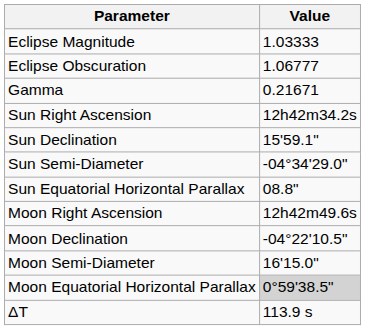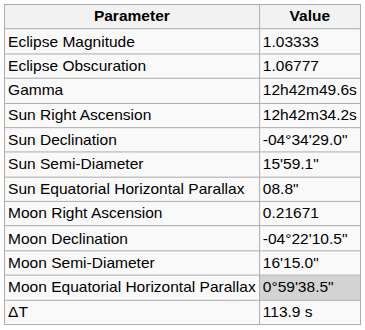(291, 90) 0.21671 -> (310, 90) 12h42m49.6s
(291, 139) 15'59.1" -> (305, 139) -04°34'29.0"
(305, 164) -04°34'29.0" -> (291, 164) 15'59.1"
(310, 213) 12h42m49.6s -> (291, 213) 0.21671
